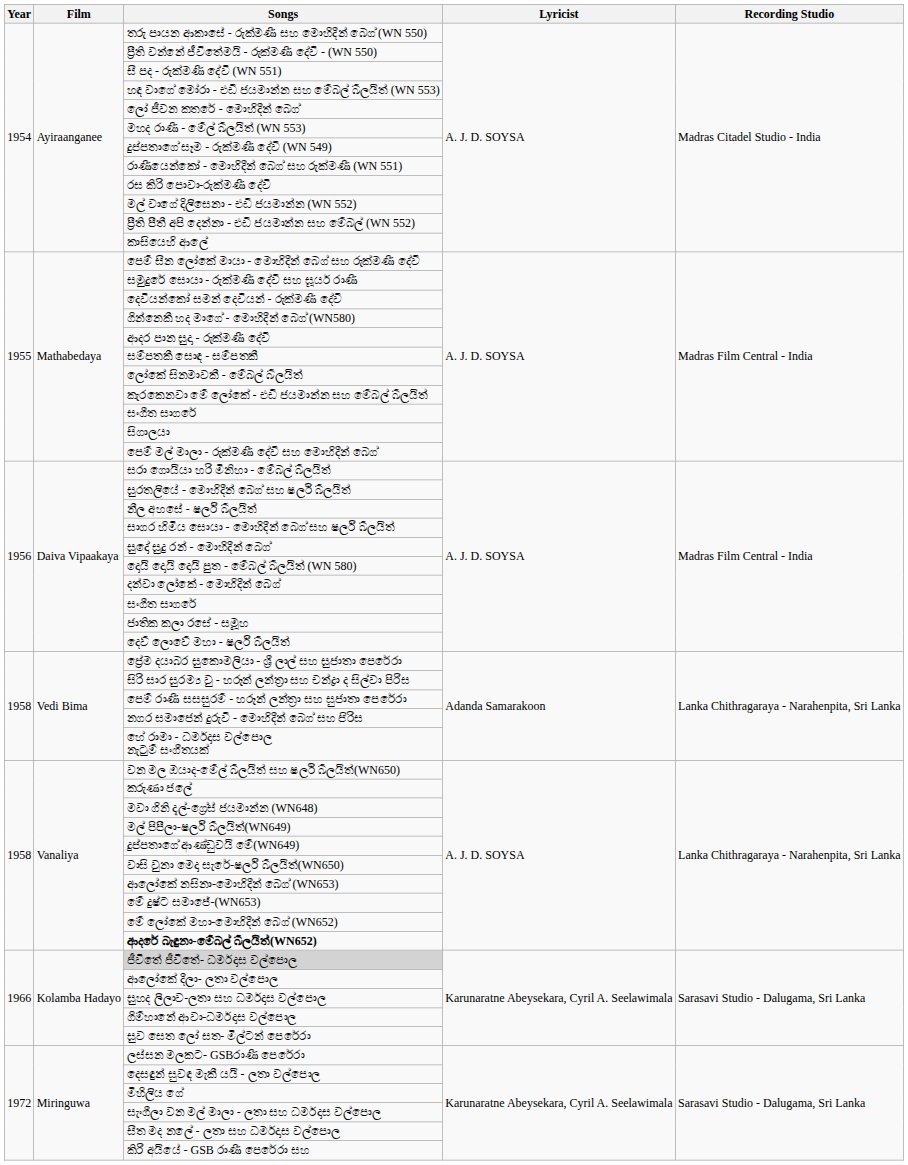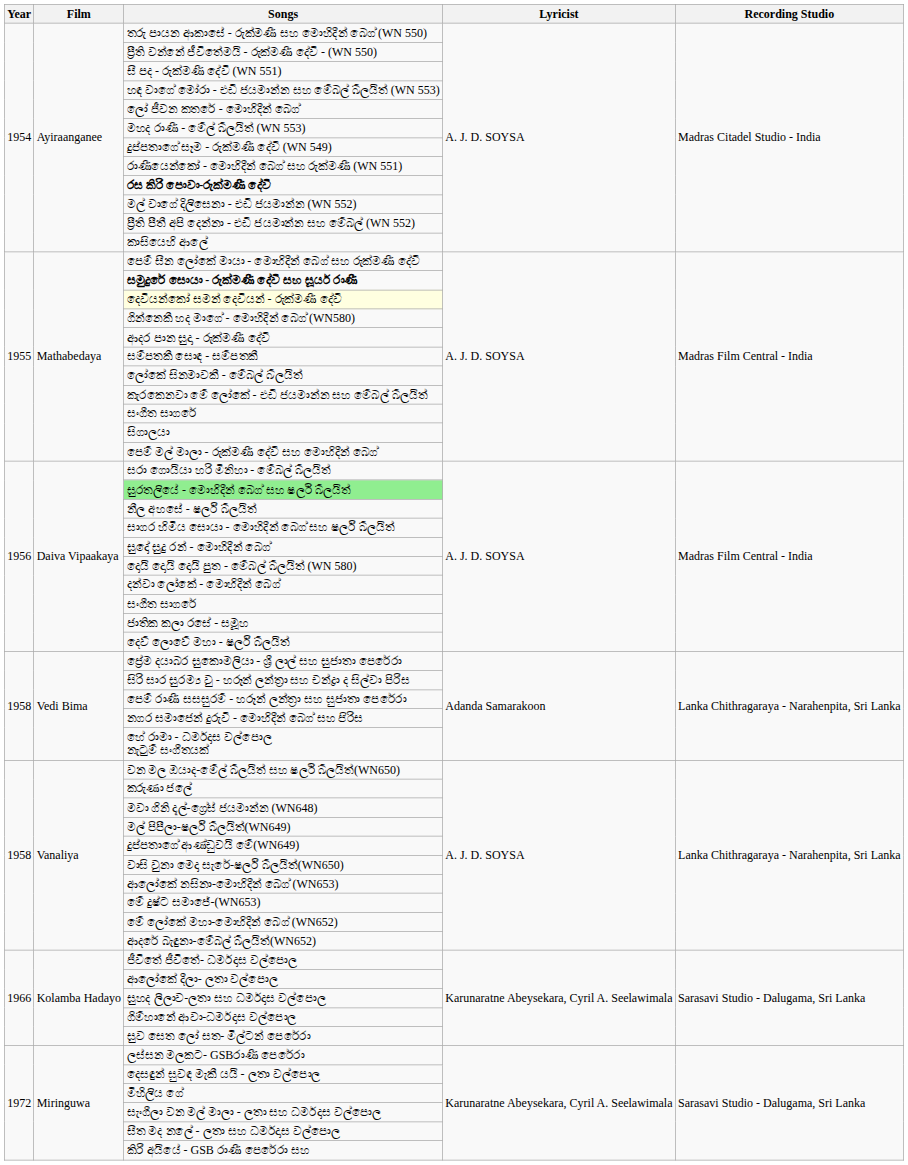(199, 185) normal -> (199, 185) bold
(242, 280) normal -> (242, 280) bold
(234, 299) no background -> (234, 299) lightyellow background
(239, 489) no background -> (239, 489) lightgreen background
(222, 941) bold -> (221, 941) normal
(212, 960) lightgrey background -> (212, 960) no background
